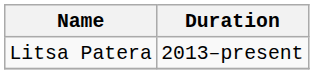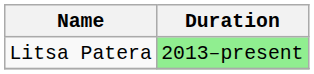(232, 53) no background -> (232, 53) lightgreen background
